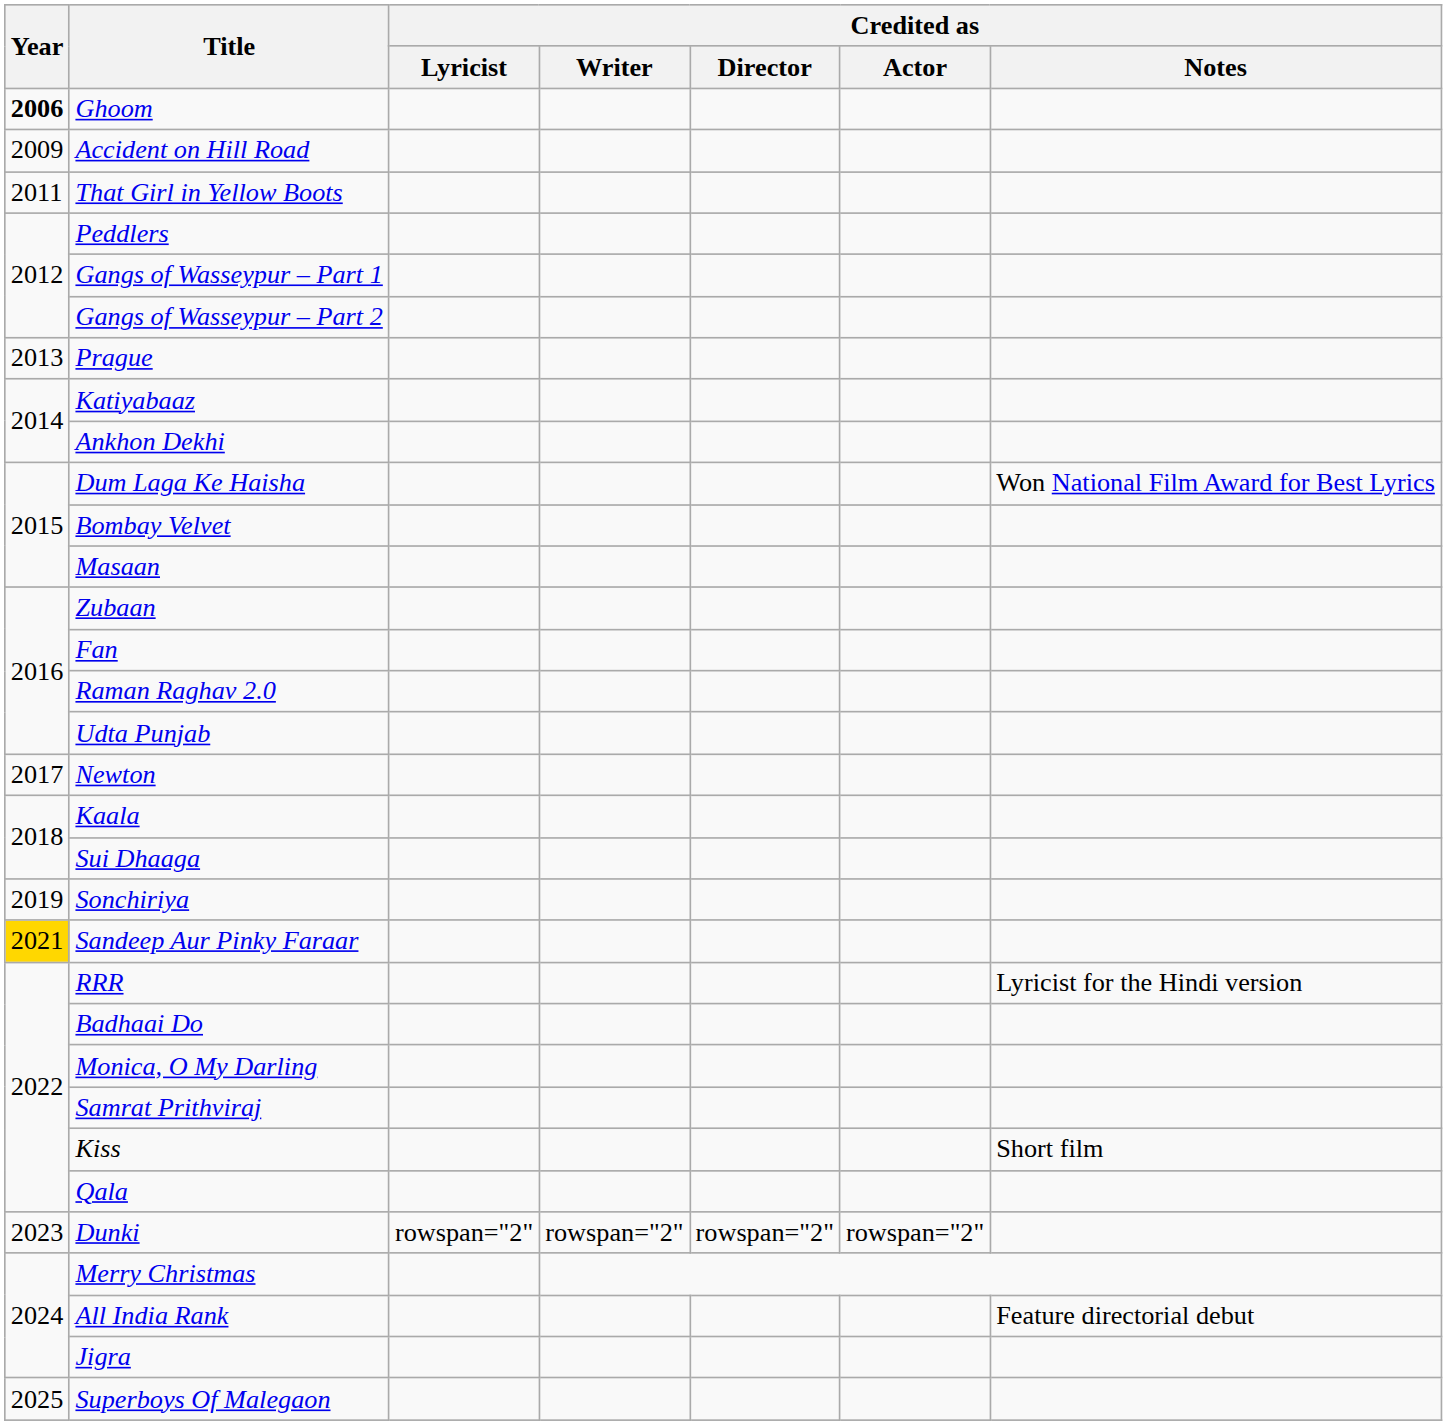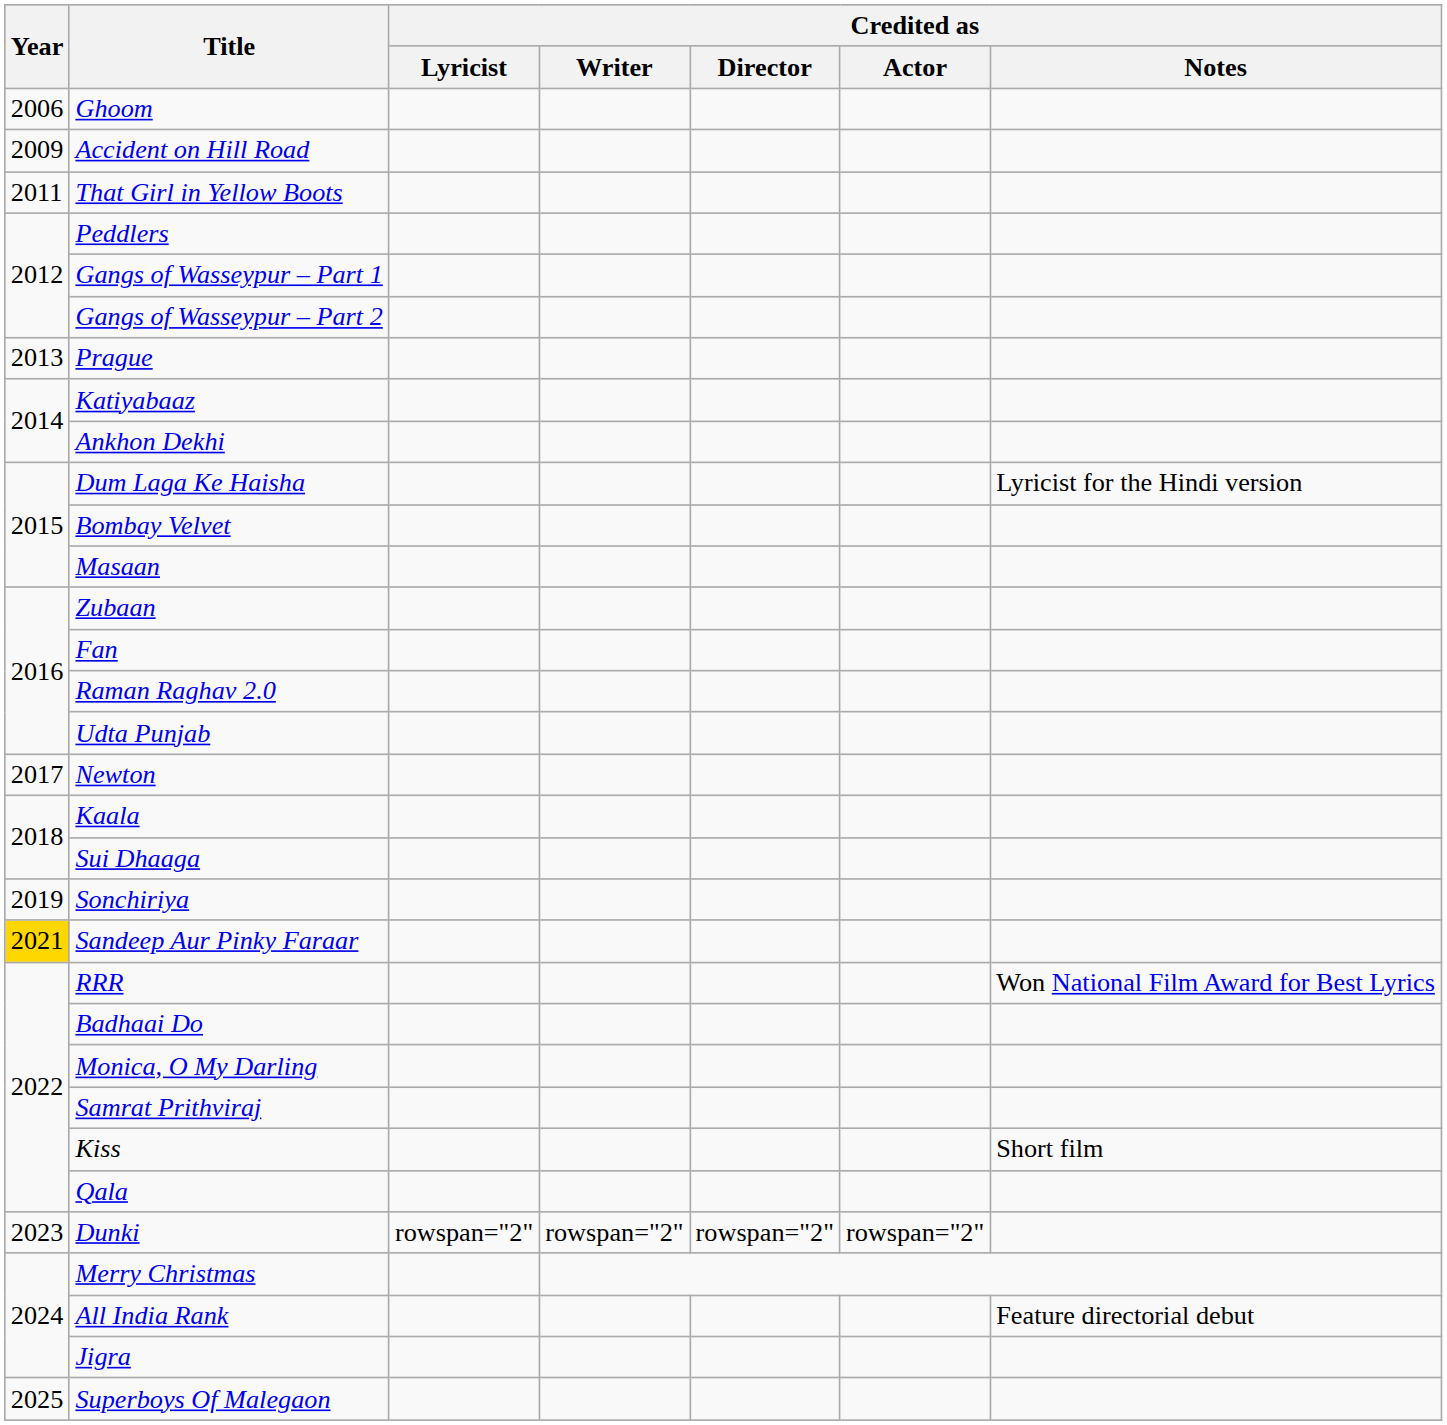(37, 108) bold -> (37, 108) normal
(1216, 483) Won National Film Award for Best Lyrics -> (1149, 483) Lyricist for the Hindi version
(1149, 982) Lyricist for the Hindi version -> (1216, 982) Won National Film Award for Best Lyrics
